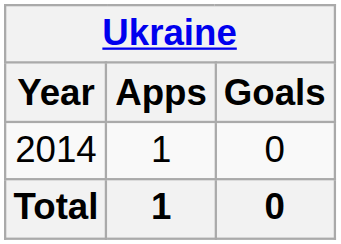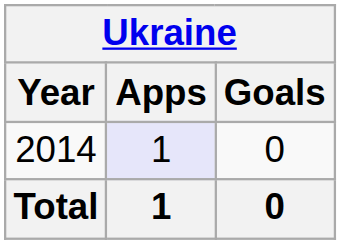(161, 149) no background -> (161, 149) lavender background
